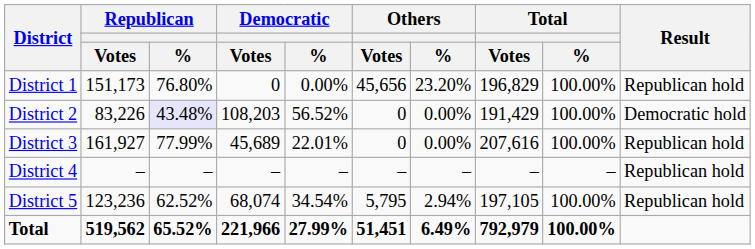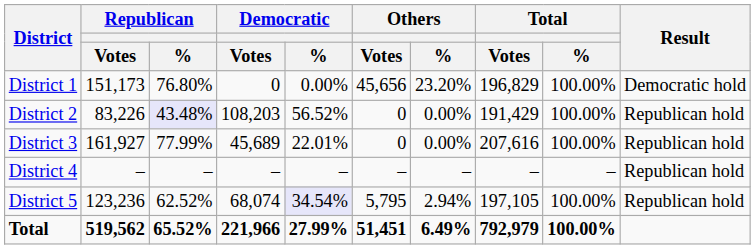(684, 85) Republican hold -> (685, 85) Democratic hold
(685, 114) Democratic hold -> (684, 114) Republican hold
(320, 200) no background -> (320, 200) lavender background
